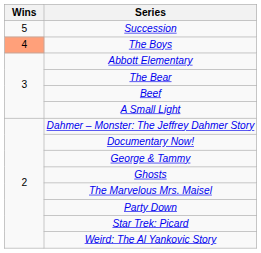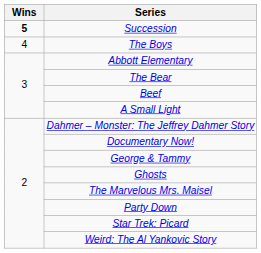(24, 28) normal -> (24, 28) bold
(24, 45) lightsalmon background -> (24, 45) no background
